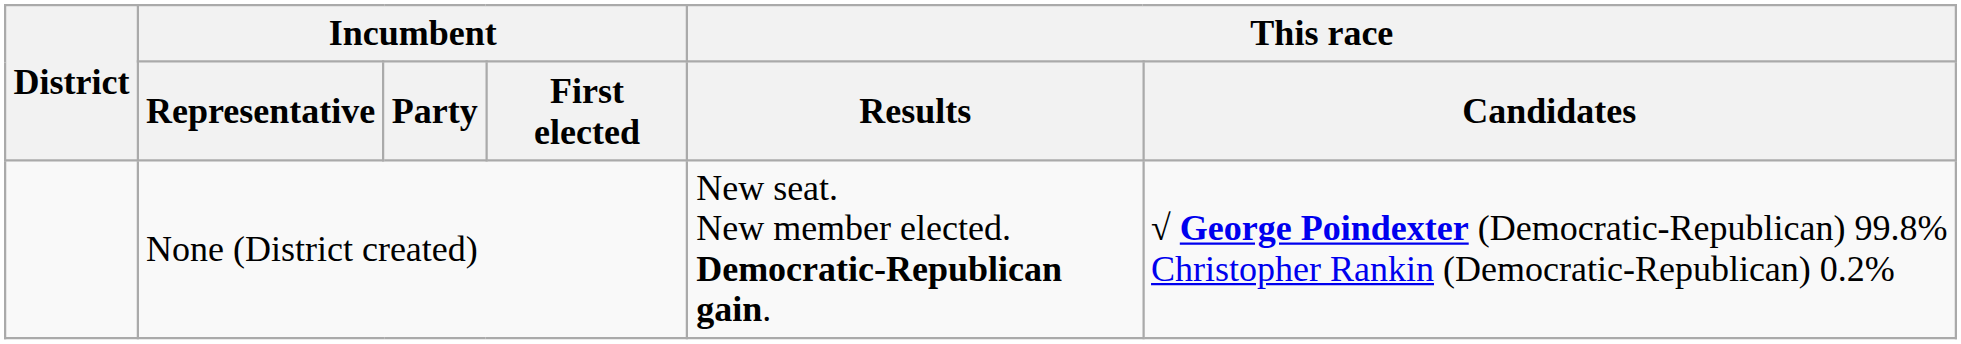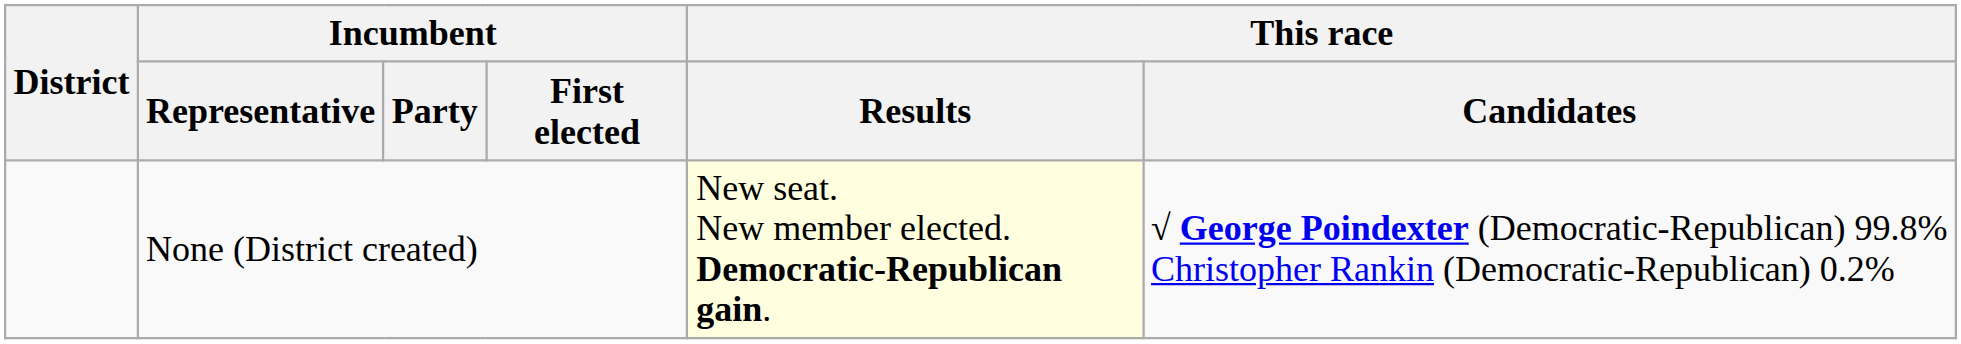(879, 248) no background -> (879, 248) lightyellow background
